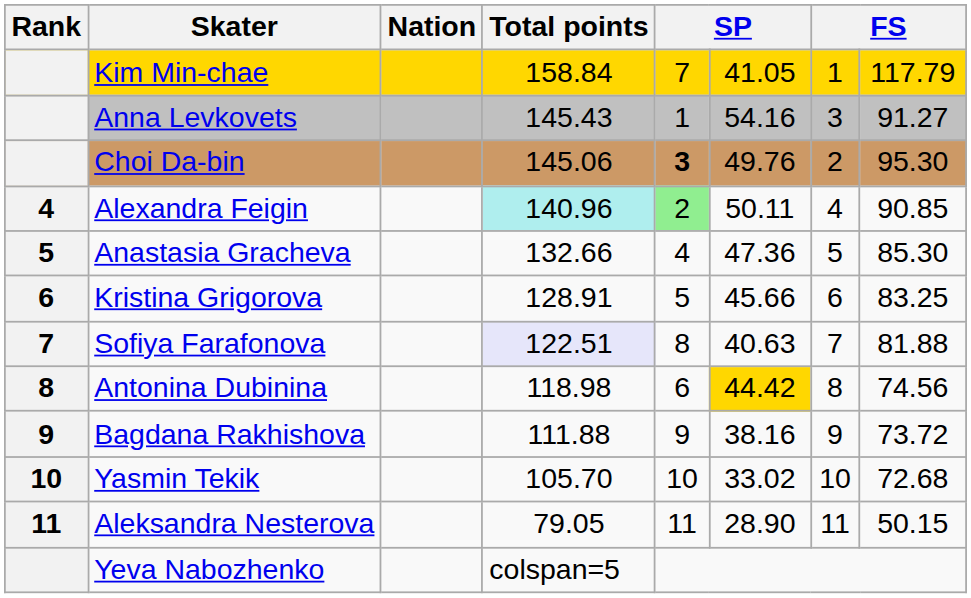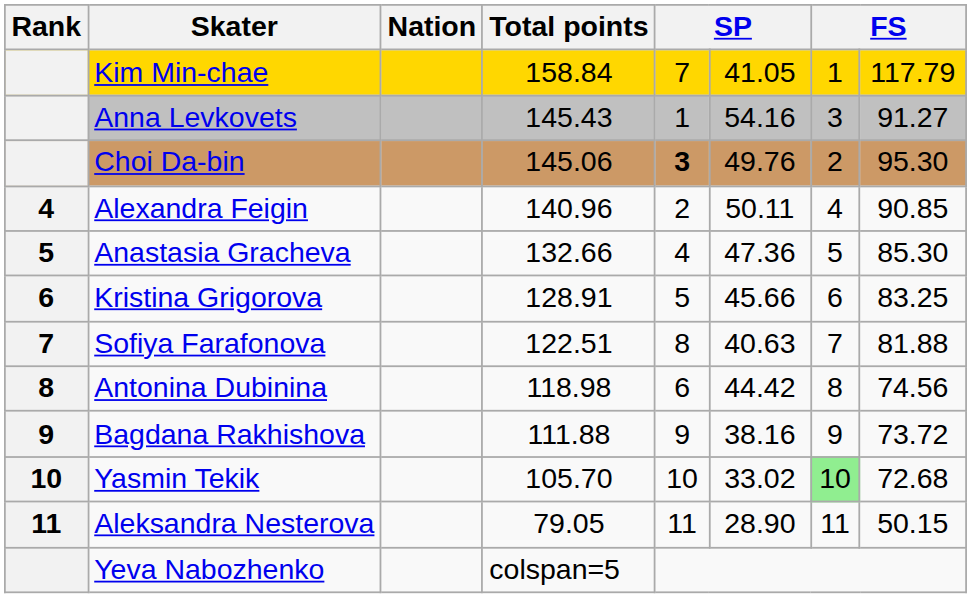(569, 207) paleturquoise background -> (569, 207) no background
(682, 207) lightgreen background -> (682, 207) no background
(569, 343) lavender background -> (569, 343) no background
(760, 388) gold background -> (760, 388) no background
(835, 478) no background -> (835, 478) lightgreen background
